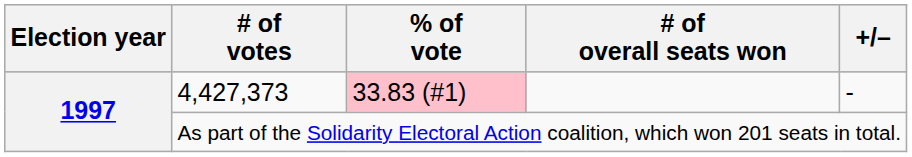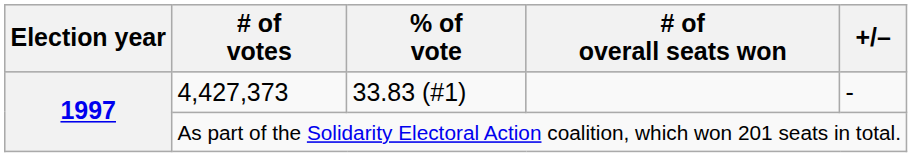(409, 91) pink background -> (409, 91) no background
